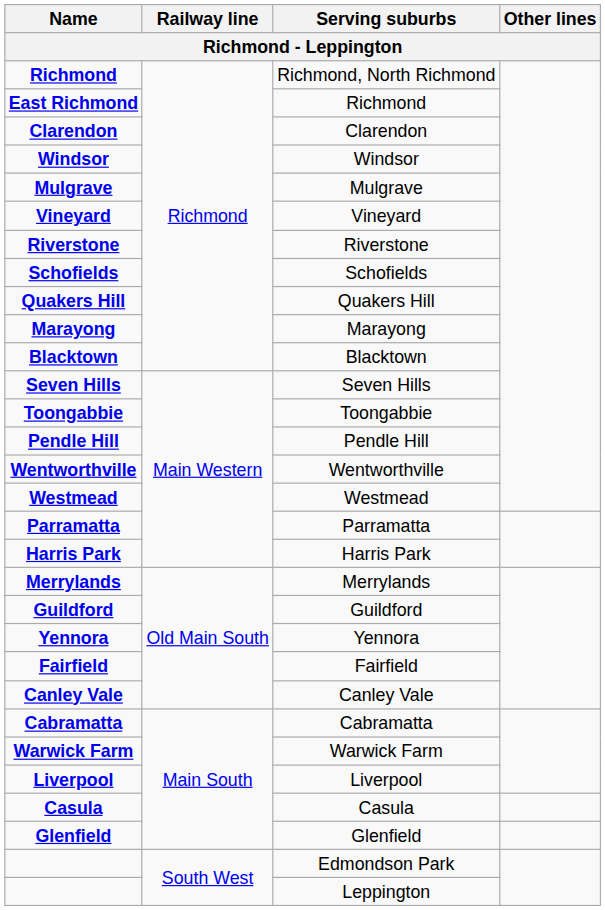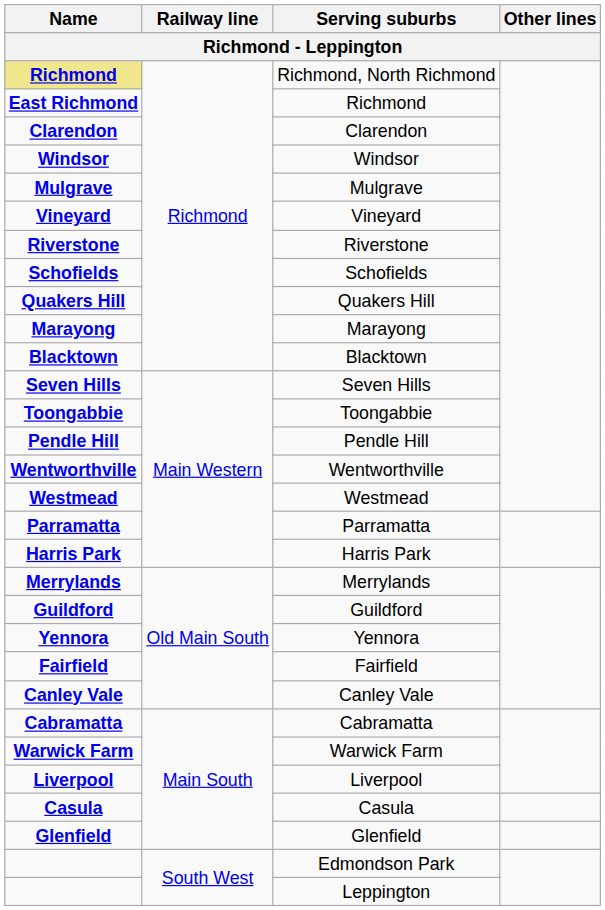(73, 75) no background -> (73, 75) khaki background
